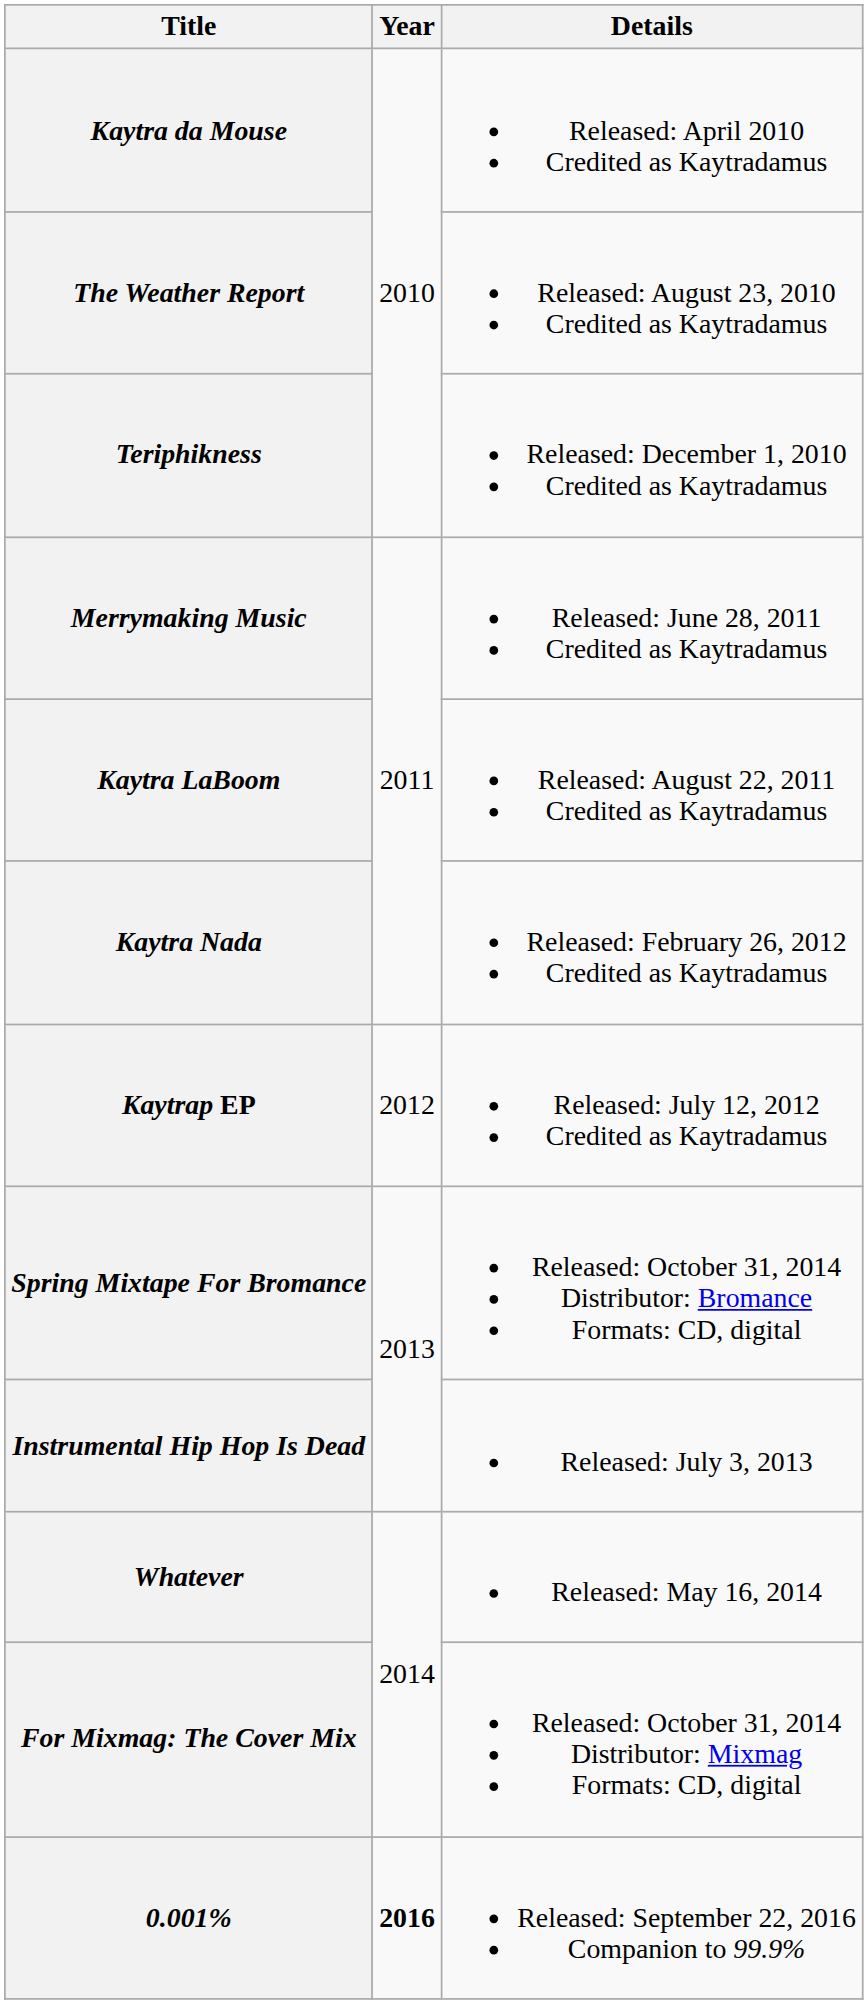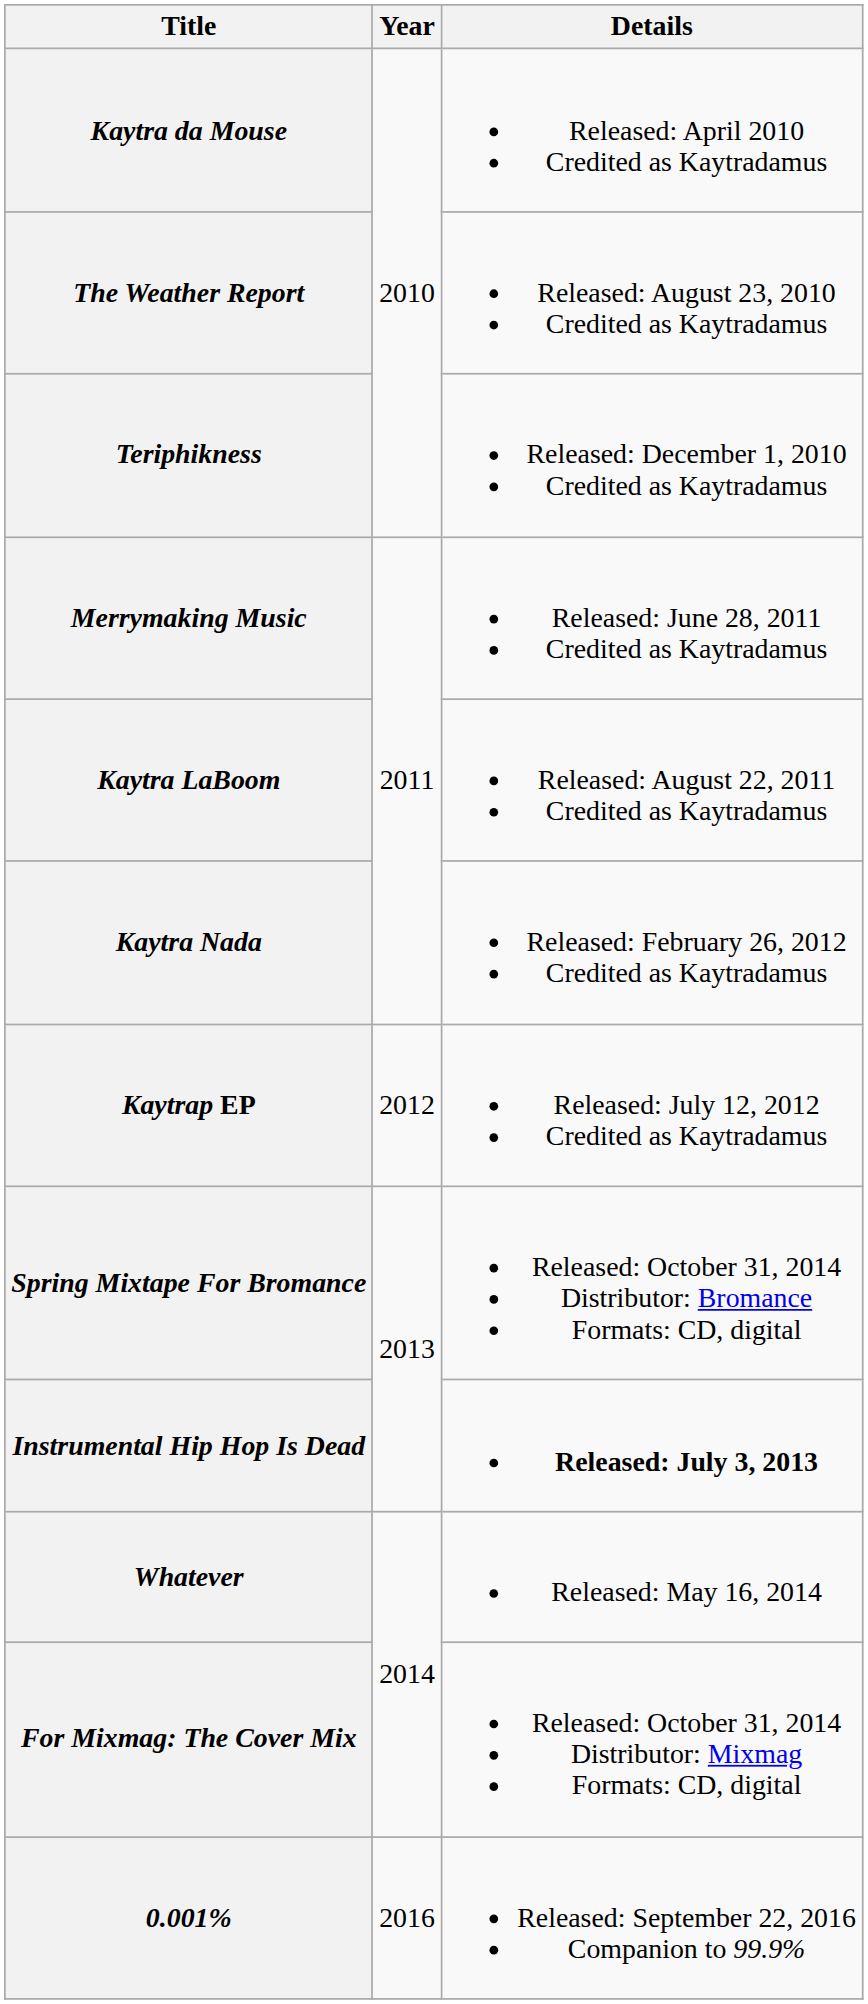(652, 1461) normal -> (652, 1461) bold
(407, 1917) bold -> (407, 1917) normal
